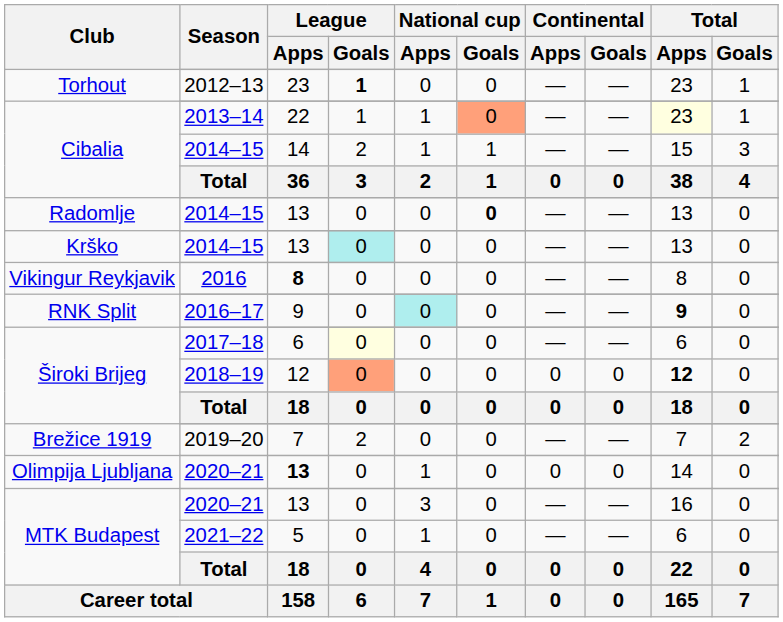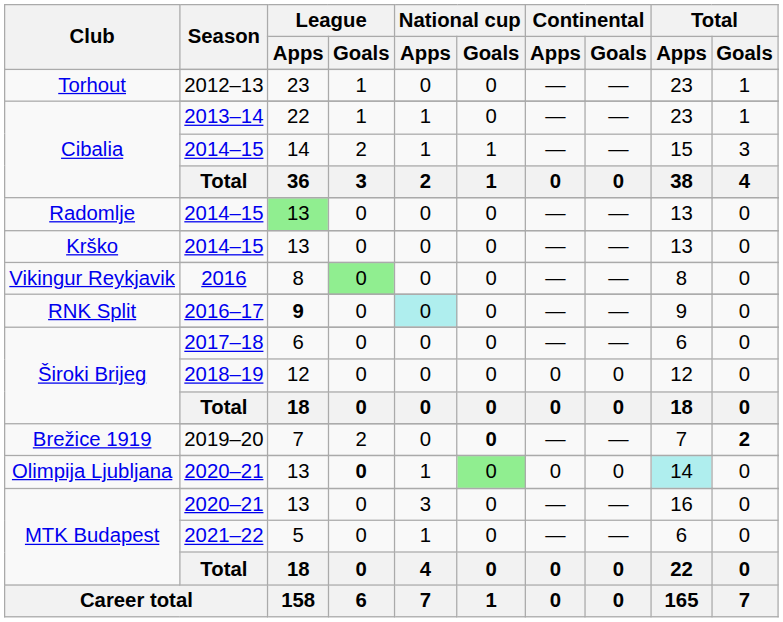(361, 85) bold -> (361, 85) normal
(491, 117) lightsalmon background -> (491, 117) no background
(682, 117) lightyellow background -> (682, 117) no background
(298, 213) no background -> (298, 213) lightgreen background
(491, 213) bold -> (491, 213) normal
(361, 246) paleturquoise background -> (361, 246) no background
(298, 278) bold -> (298, 278) normal
(361, 278) no background -> (361, 278) lightgreen background
(298, 310) normal -> (298, 310) bold
(682, 310) bold -> (682, 310) normal
(361, 342) lightyellow background -> (361, 342) no background
(361, 375) lightsalmon background -> (361, 375) no background
(682, 375) bold -> (682, 375) normal
(491, 439) normal -> (491, 439) bold
(745, 439) normal -> (745, 439) bold
(298, 471) bold -> (298, 471) normal
(361, 471) normal -> (361, 471) bold
(491, 471) no background -> (491, 471) lightgreen background
(682, 471) no background -> (682, 471) paleturquoise background
